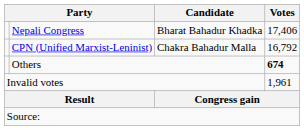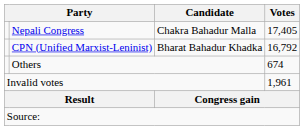(210, 30) Bharat Bahadur Khadka -> (207, 30) Chakra Bahadur Malla
(282, 30) 17,406 -> (282, 30) 17,405
(207, 47) Chakra Bahadur Malla -> (210, 47) Bharat Bahadur Khadka
(275, 64) bold -> (275, 64) normal
